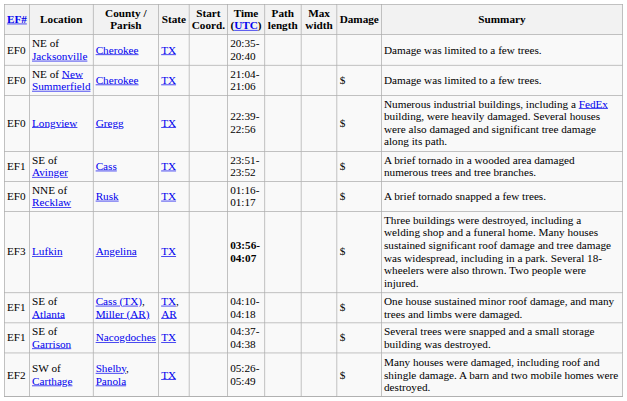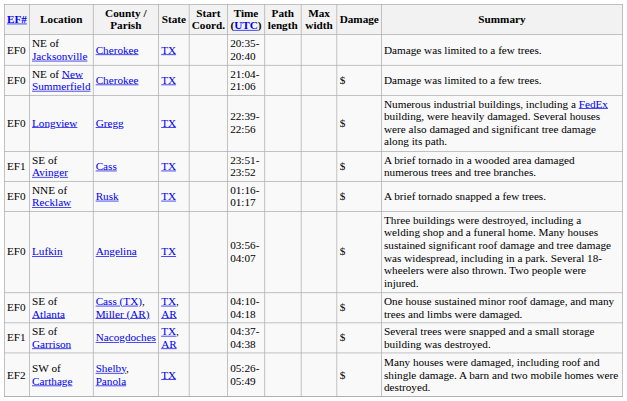(16, 252) EF3 -> (16, 252) EF0
(245, 252) bold -> (245, 252) normal
(16, 307) EF1 -> (16, 307) EF0
(169, 338) TX -> (170, 338) TX, AR
